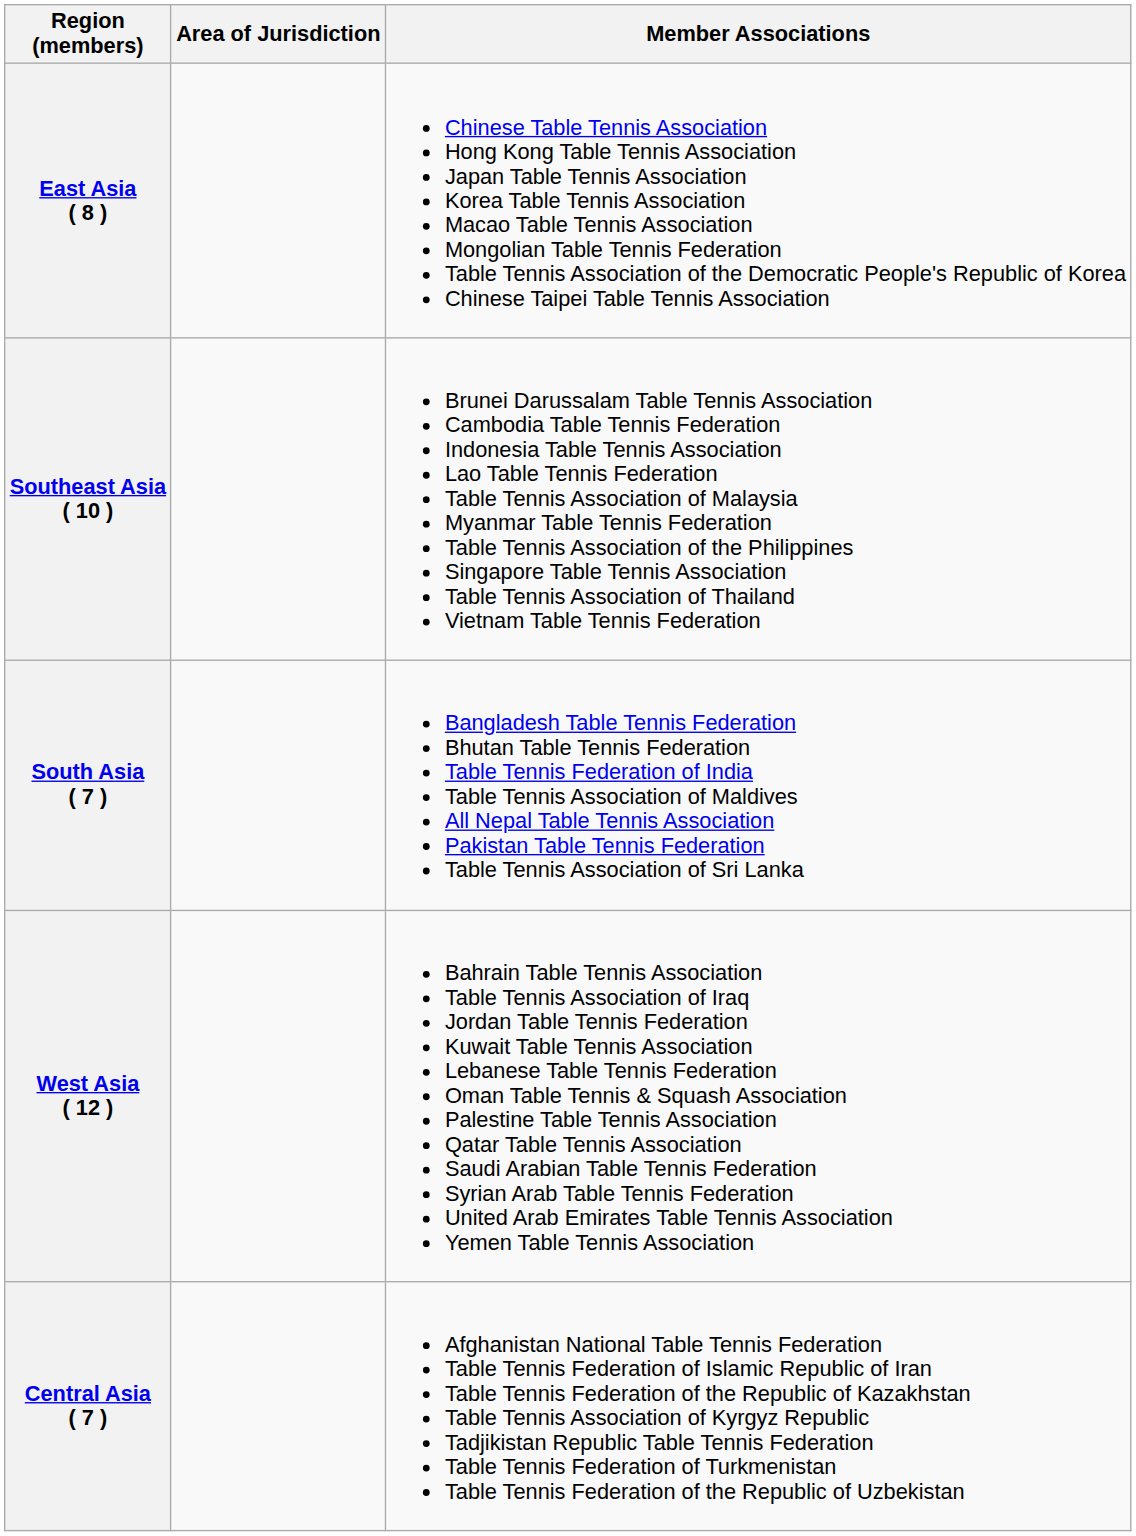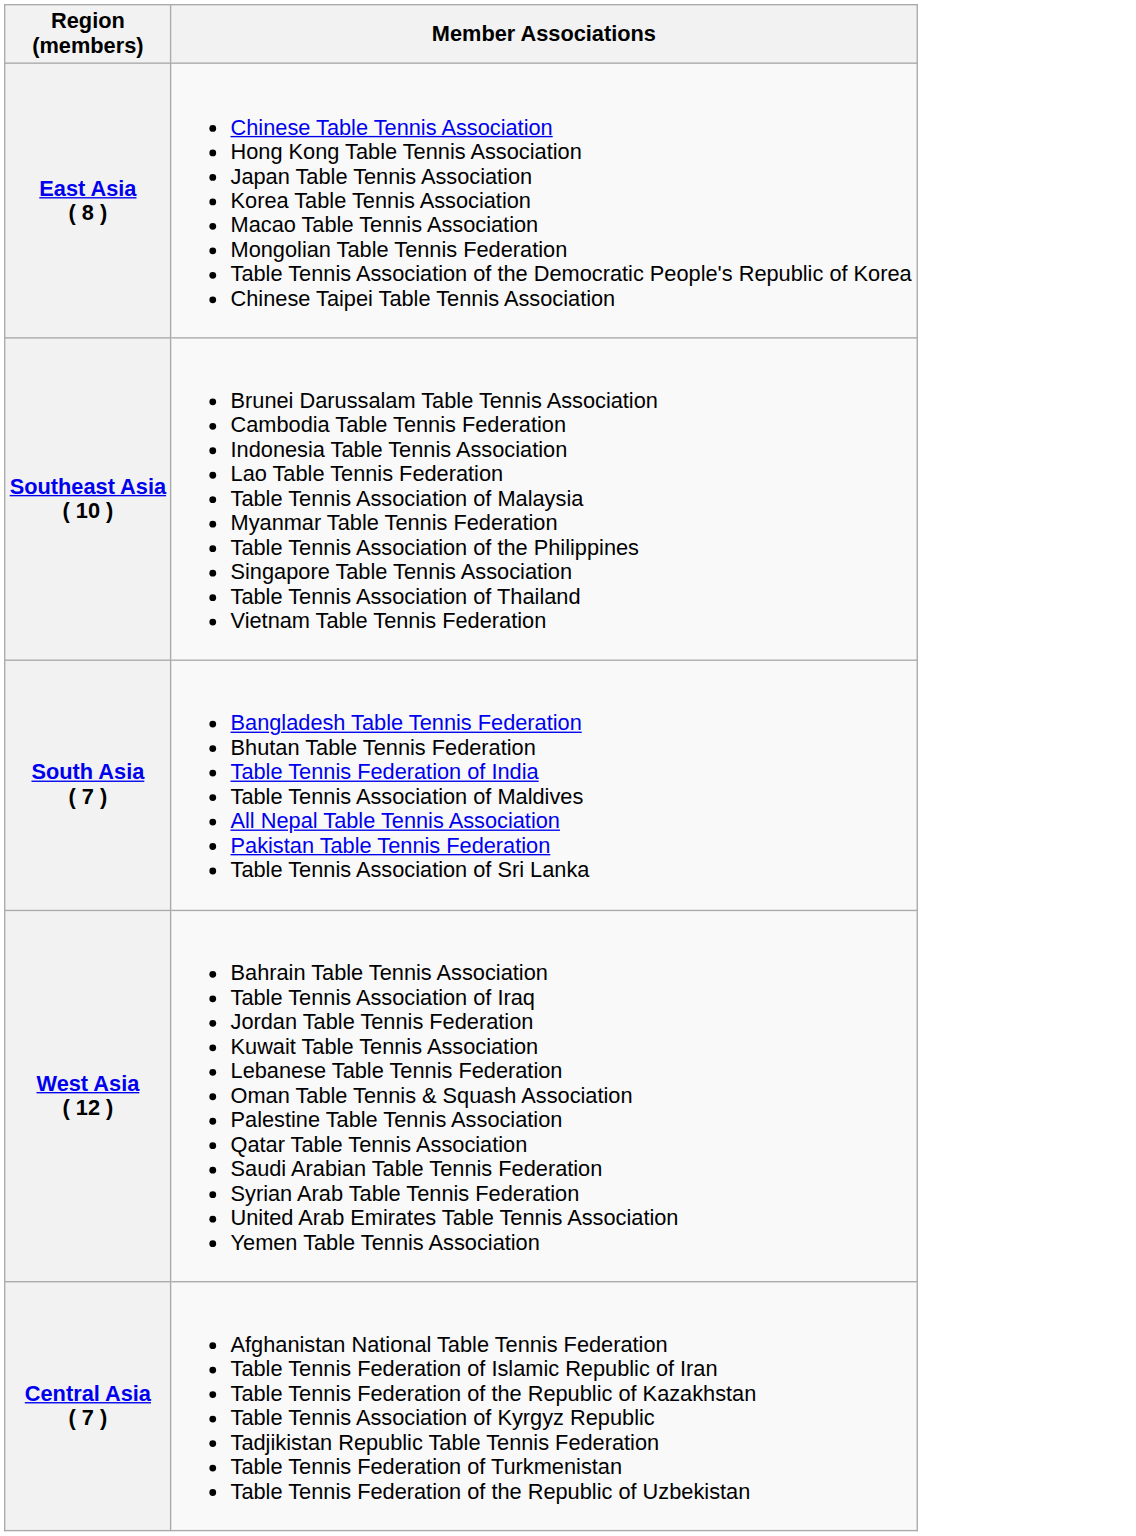- column: (278, 33)
